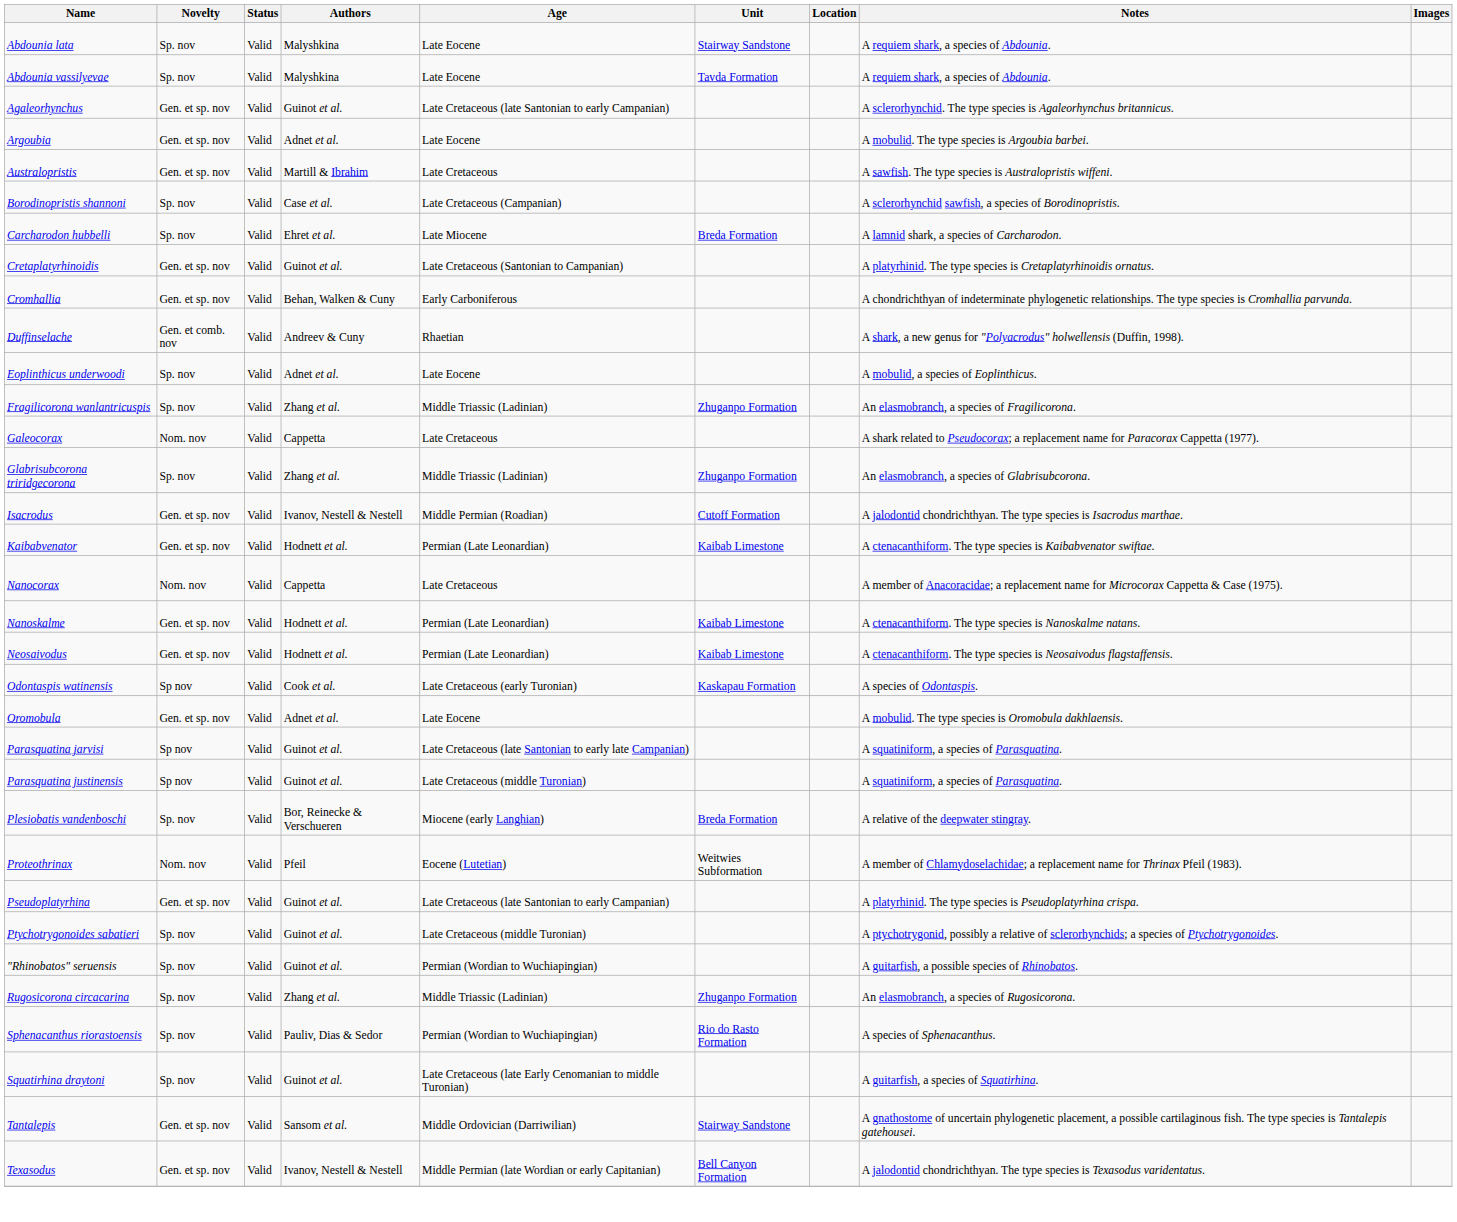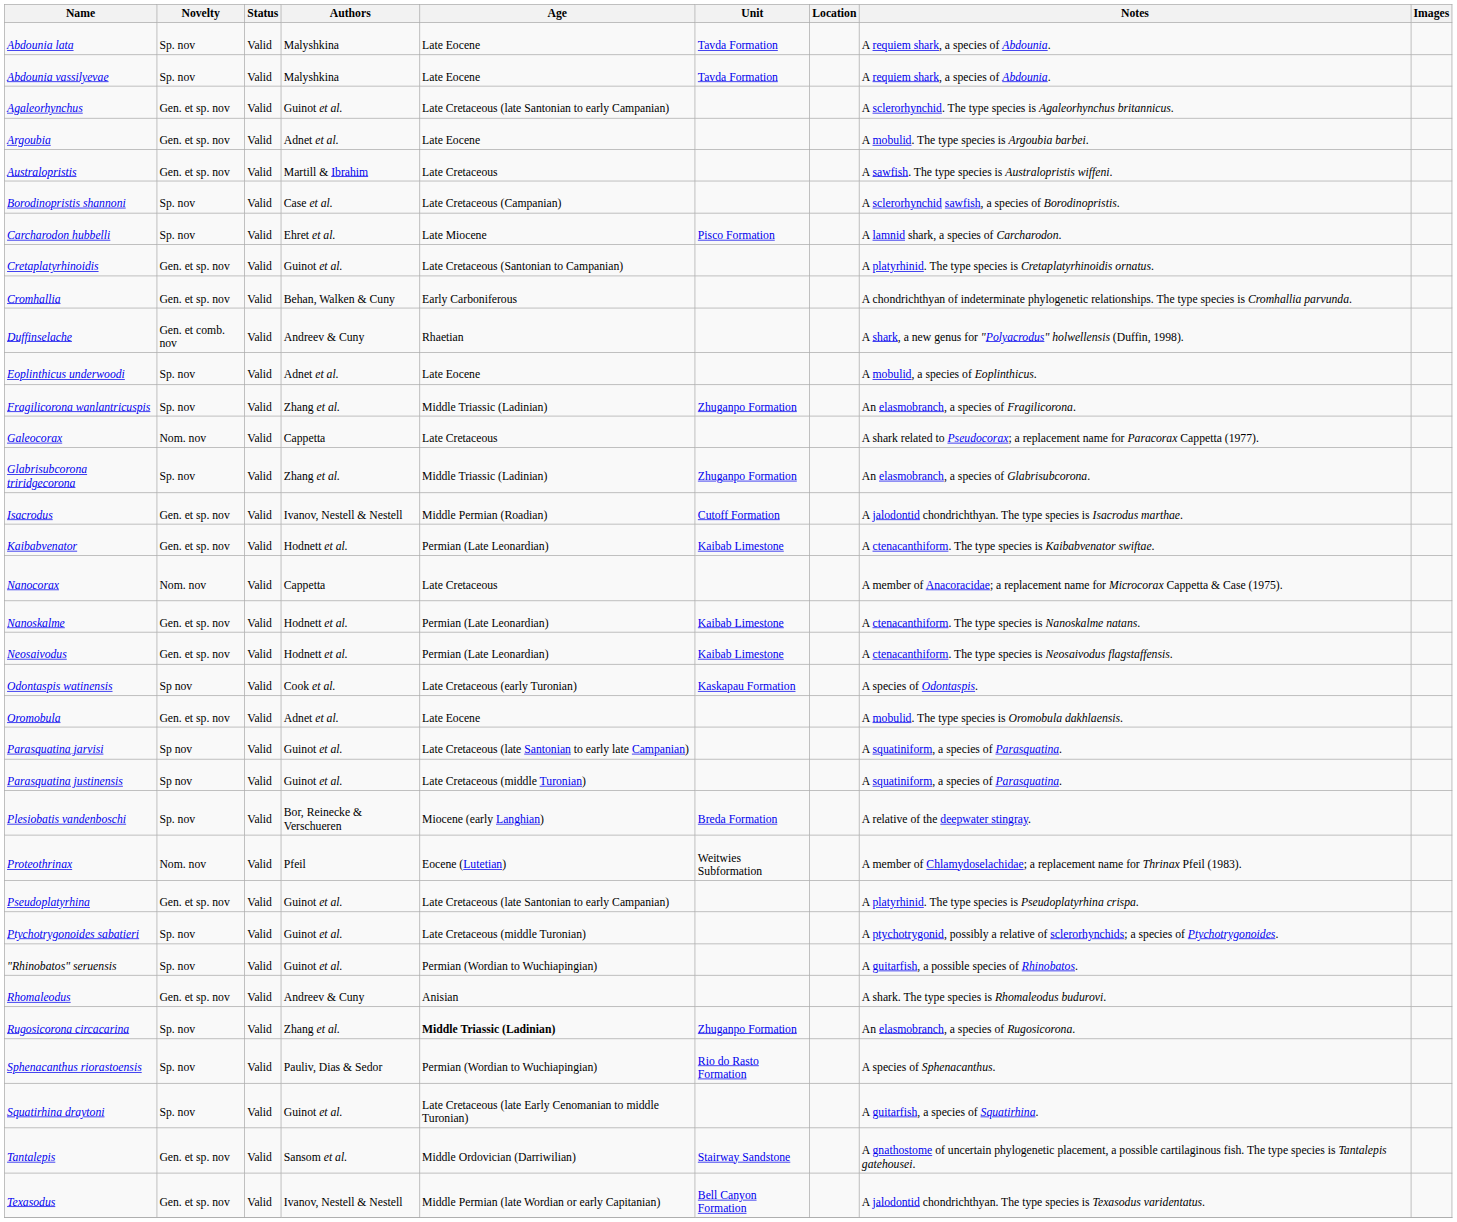(744, 45) Stairway Sandstone -> (738, 45) Tavda Formation
(738, 235) Breda Formation -> (736, 235) Pisco Formation
+ row: (39, 997)
(485, 997) normal -> (489, 1029) bold
